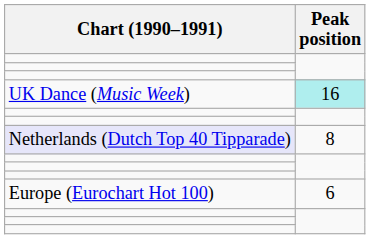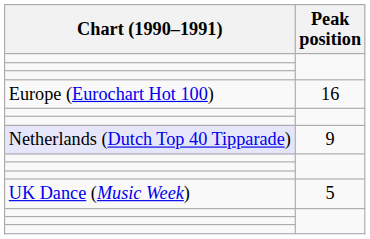(99, 93) UK Dance (Music Week) -> (111, 93) Europe (Eurochart Hot 100)
(330, 93) paleturquoise background -> (330, 93) no background
(330, 139) 8 -> (330, 139) 9
(111, 193) Europe (Eurochart Hot 100) -> (99, 193) UK Dance (Music Week)
(330, 193) 6 -> (330, 193) 5
